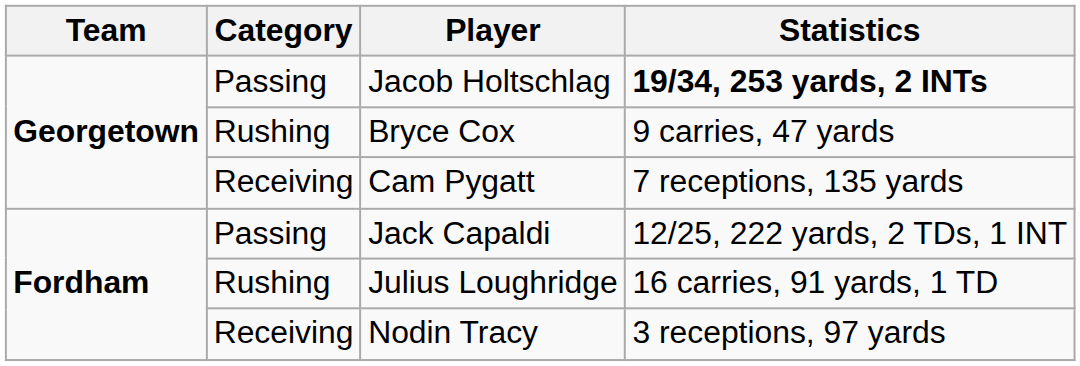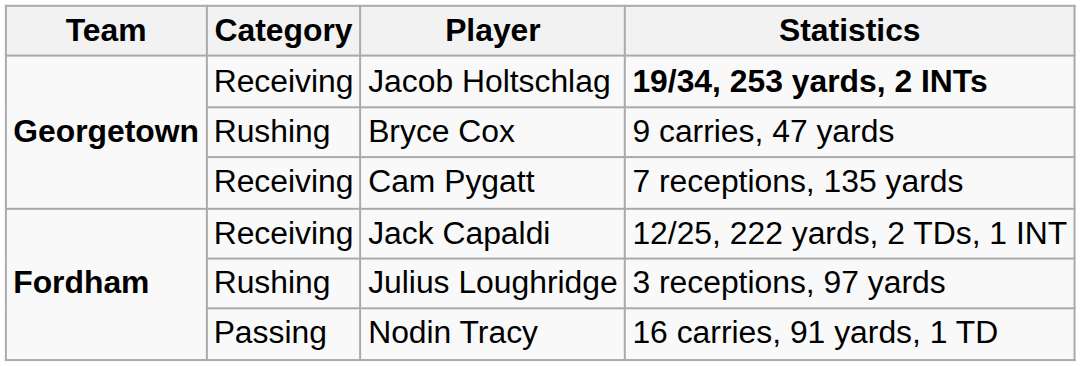(270, 81) Passing -> (284, 81) Receiving
(270, 232) Passing -> (284, 232) Receiving
(815, 283) 16 carries, 91 yards, 1 TD -> (789, 283) 3 receptions, 97 yards
(284, 333) Receiving -> (270, 333) Passing
(789, 333) 3 receptions, 97 yards -> (815, 333) 16 carries, 91 yards, 1 TD
